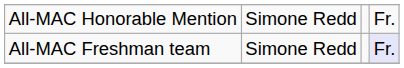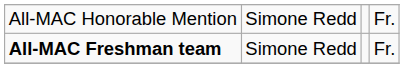(110, 48) normal -> (115, 48) bold
(385, 48) lavender background -> (385, 48) no background
